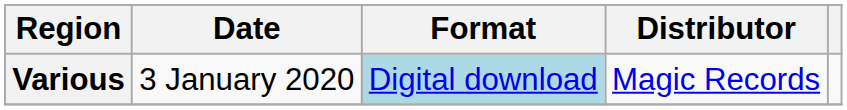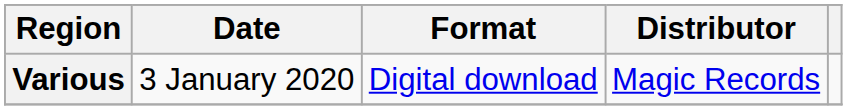(483, 78) lightblue background -> (483, 78) no background
